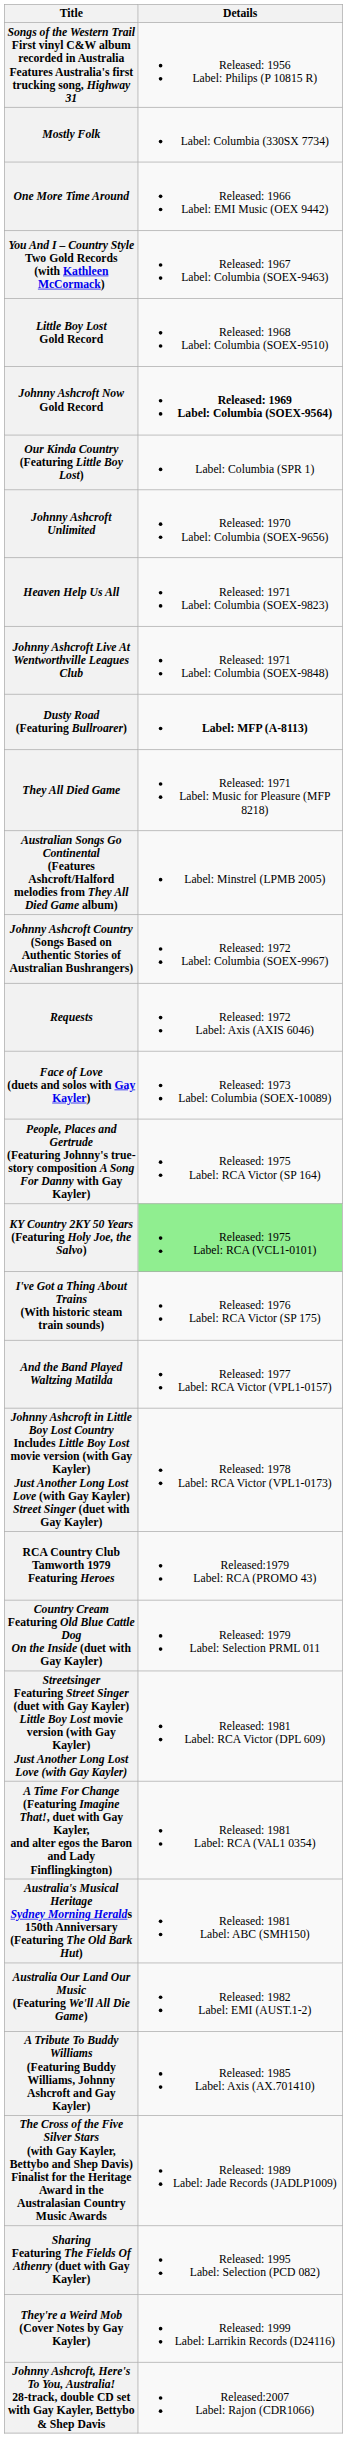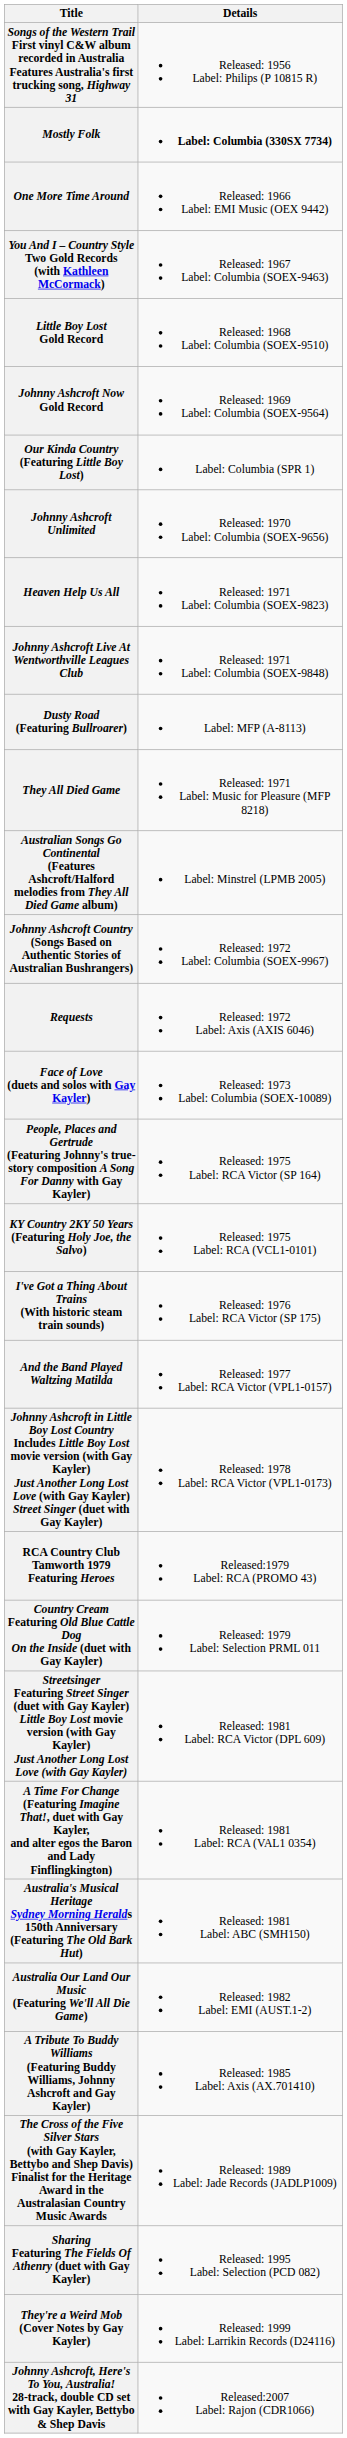(240, 141) normal -> (240, 141) bold
(240, 407) bold -> (240, 407) normal
(240, 728) bold -> (240, 728) normal
(240, 1244) lightgreen background -> (240, 1244) no background
